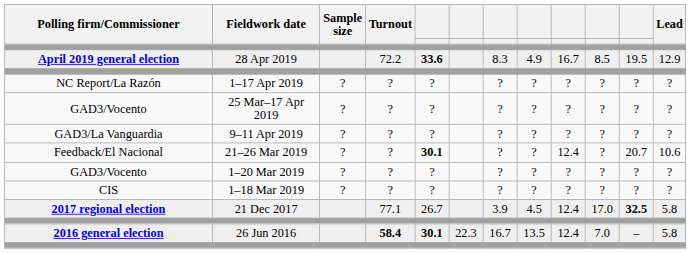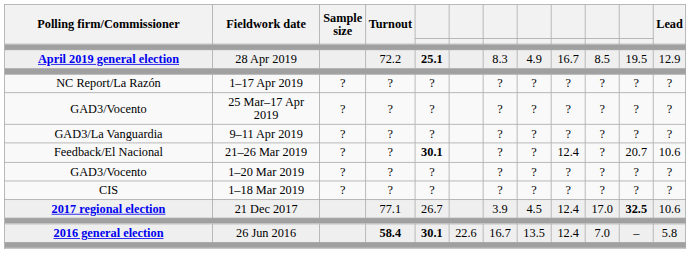(432, 59) 33.6 -> (432, 59) 25.1
(670, 208) 5.8 -> (670, 208) 10.6
(466, 233) 22.3 -> (466, 233) 22.6
